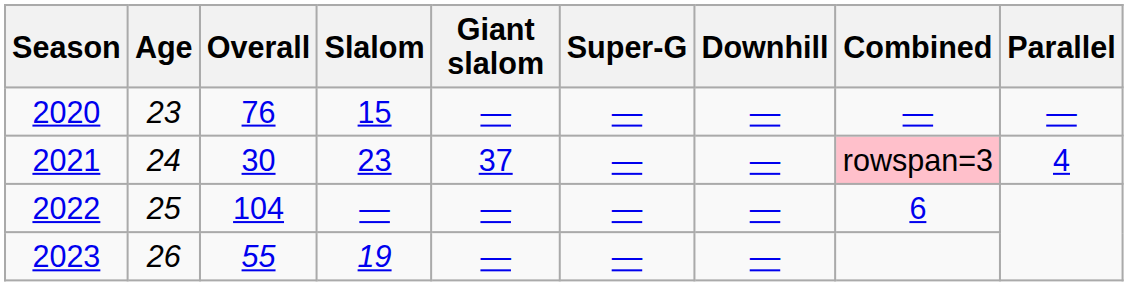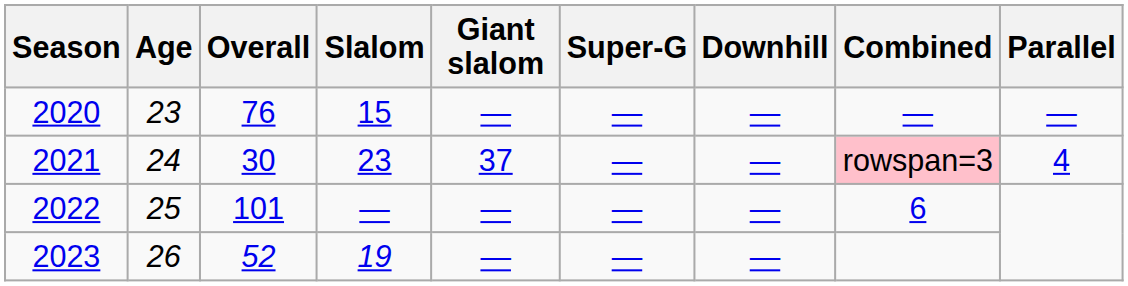(259, 209) 104 -> (259, 209) 101
(259, 257) 55 -> (259, 257) 52
